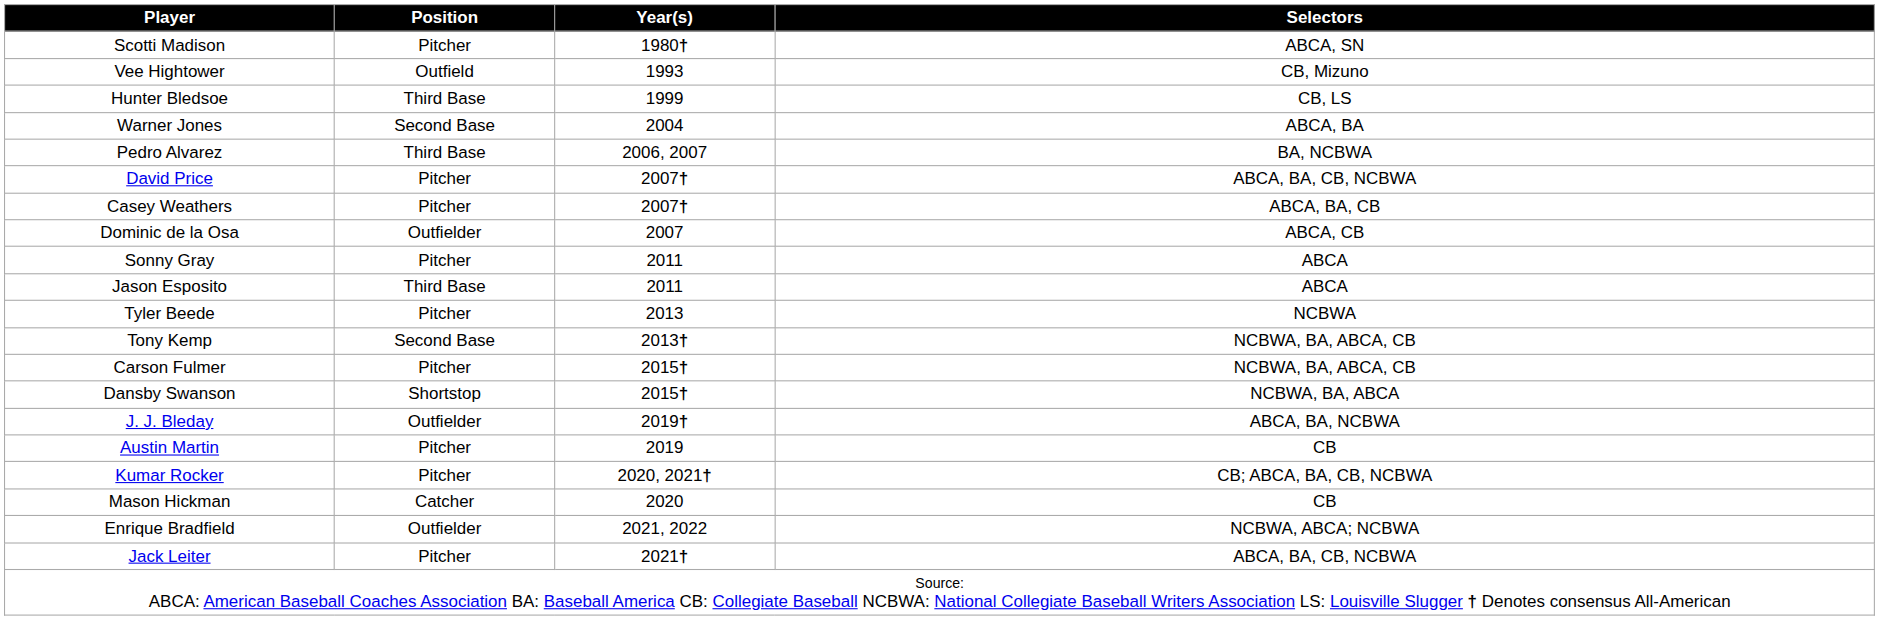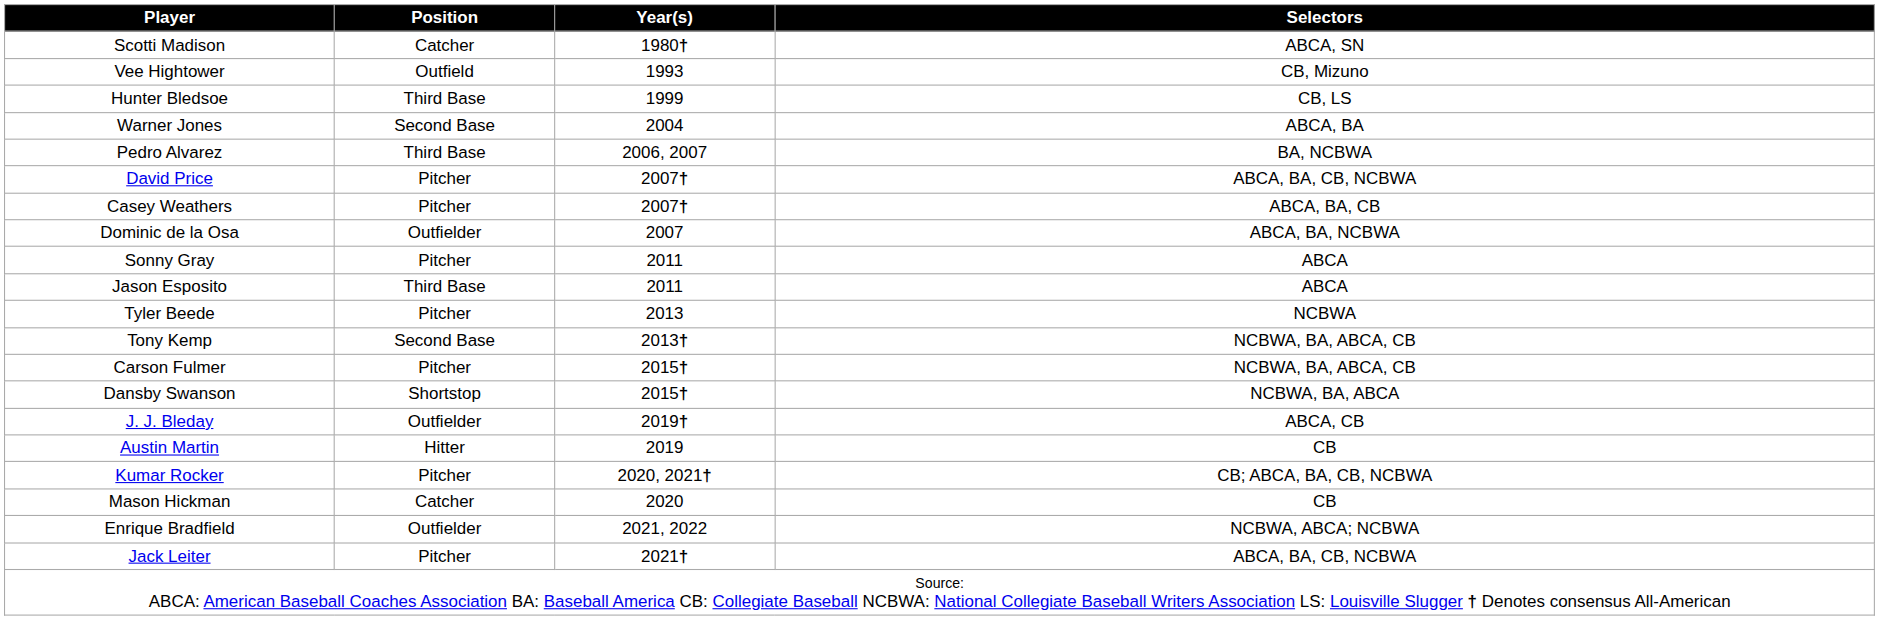(445, 44) Pitcher -> (445, 44) Catcher
(1325, 233) ABCA, CB -> (1325, 233) ABCA, BA, NCBWA
(1325, 421) ABCA, BA, NCBWA -> (1325, 421) ABCA, CB
(445, 448) Pitcher -> (445, 448) Hitter
